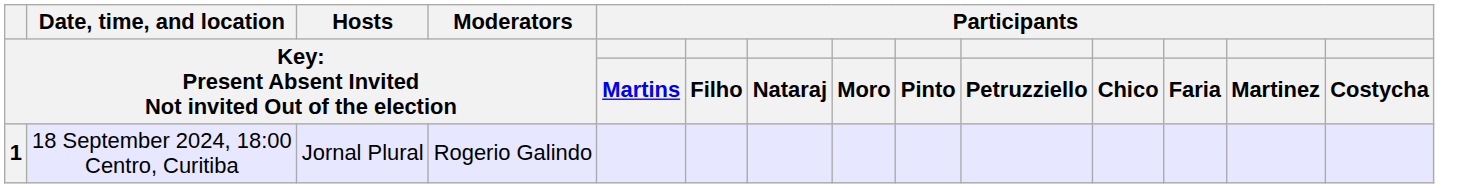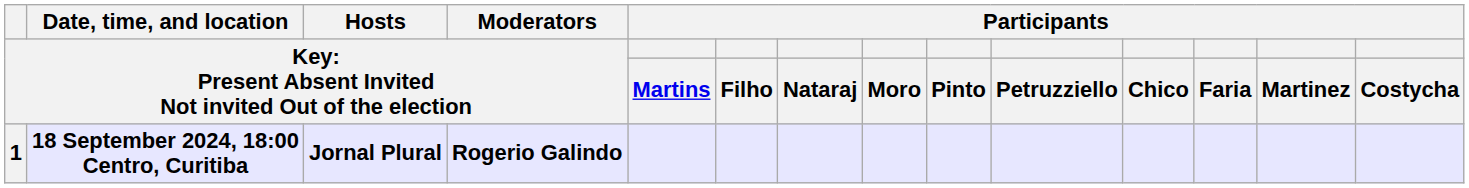(162, 153) normal -> (165, 153) bold
(363, 153) normal -> (375, 153) bold
(513, 153) normal -> (537, 153) bold
